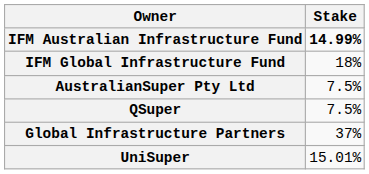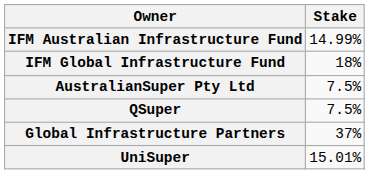(335, 40) bold -> (335, 40) normal
